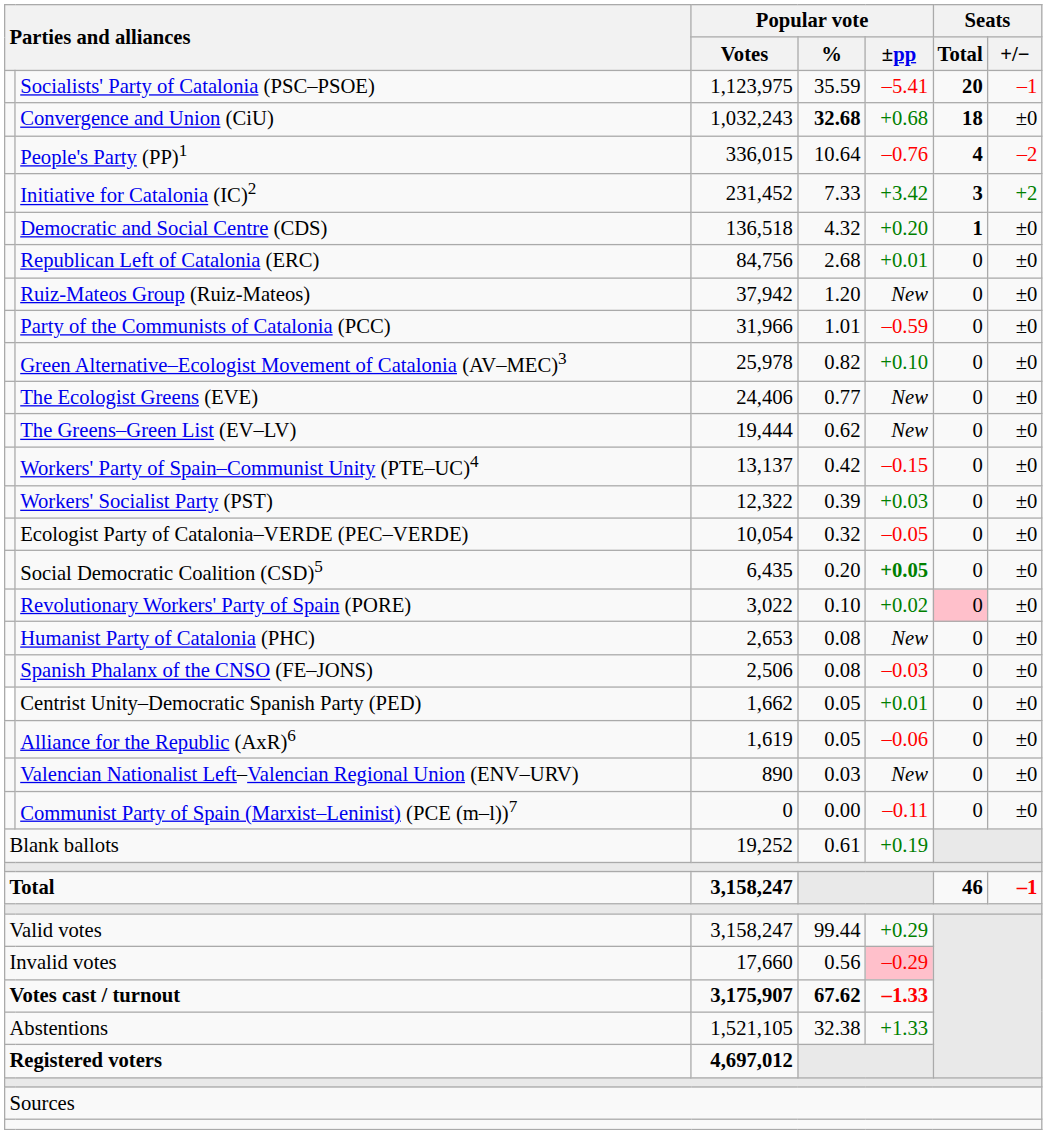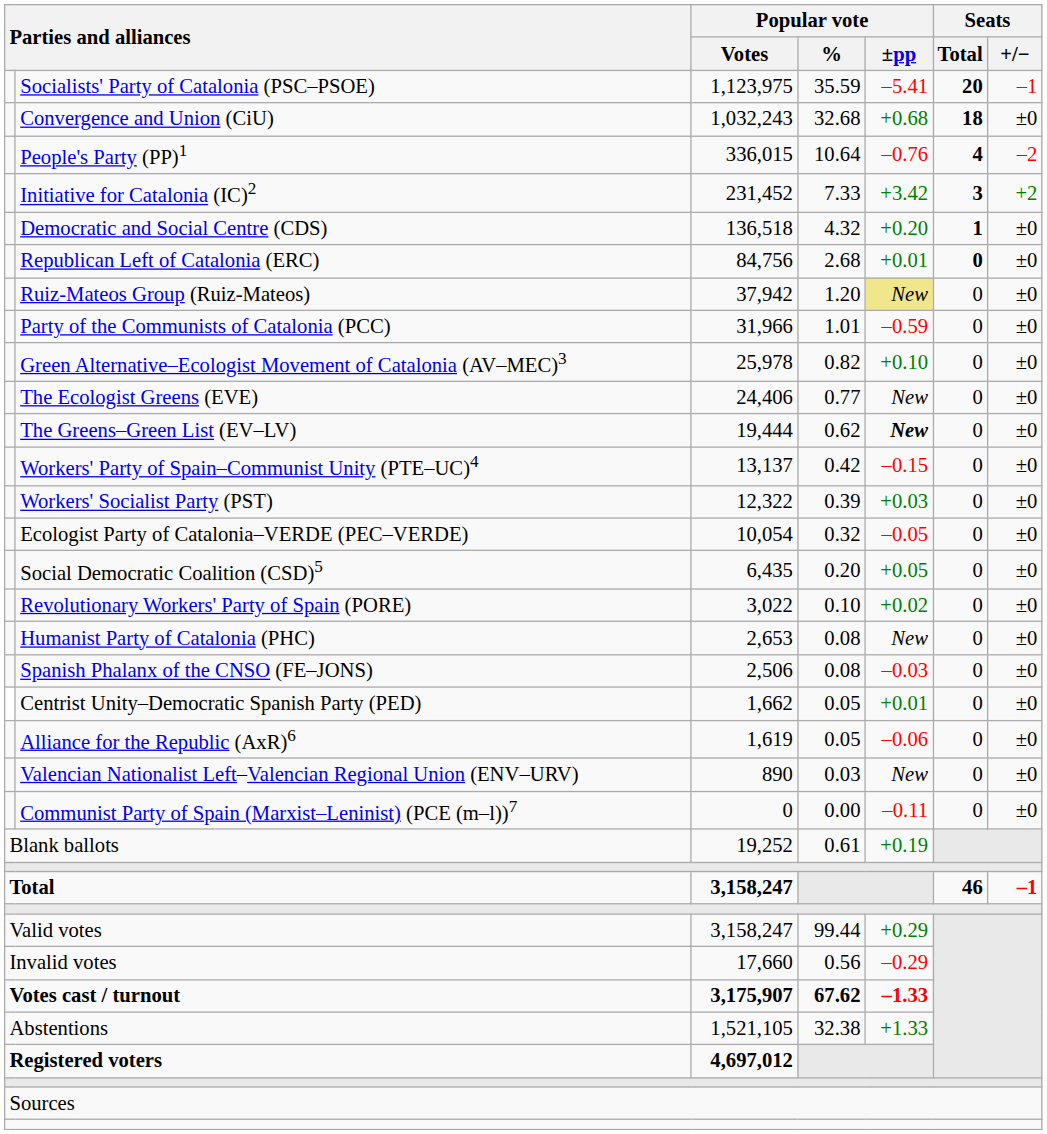(837, 119) bold -> (837, 119) normal
(978, 261) normal -> (978, 261) bold
(910, 293) no background -> (910, 293) khaki background
(910, 430) normal -> (909, 430) bold
(904, 569) bold -> (904, 569) normal
(978, 605) pink background -> (978, 605) no background
(905, 962) pink background -> (905, 962) no background
